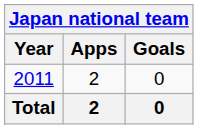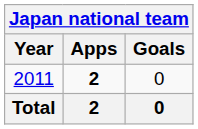(94, 78) normal -> (94, 78) bold
